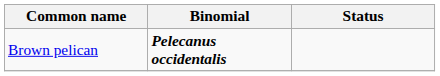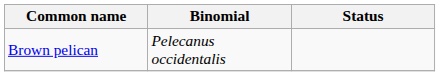(189, 49) bold -> (189, 49) normal
